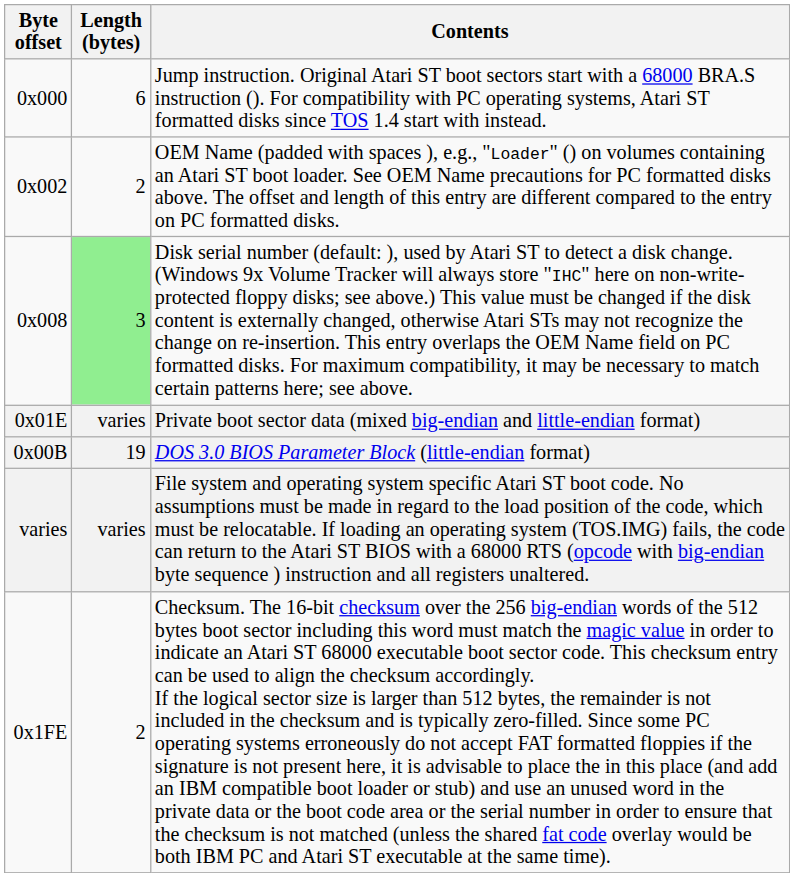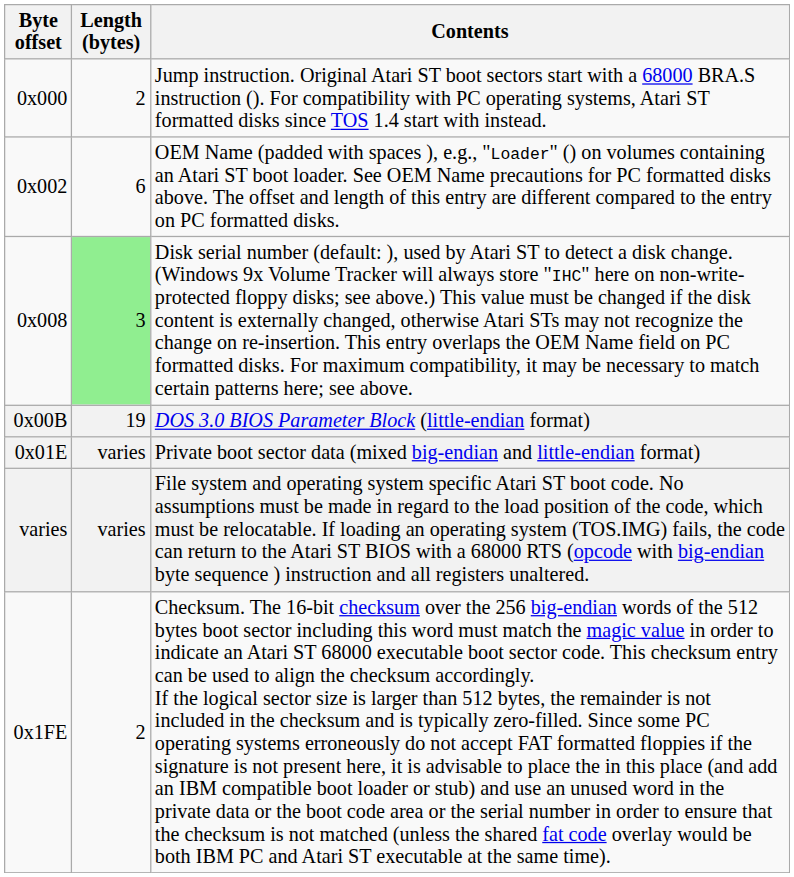(141, 97) 6 -> (141, 97) 2
(141, 186) 2 -> (141, 186) 6
rows swapped: (40, 452) <-> (41, 420)
